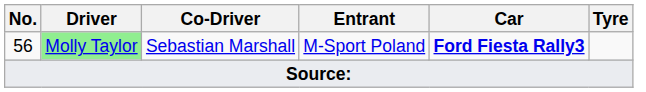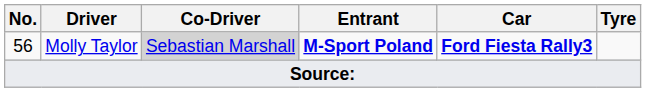(91, 46) lightgreen background -> (91, 46) no background
(220, 46) no background -> (220, 46) lightgrey background
(364, 46) normal -> (368, 46) bold
